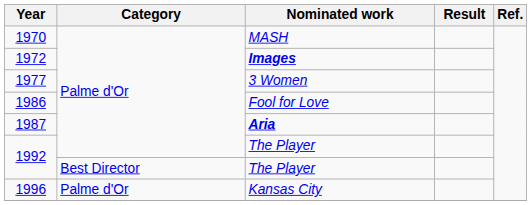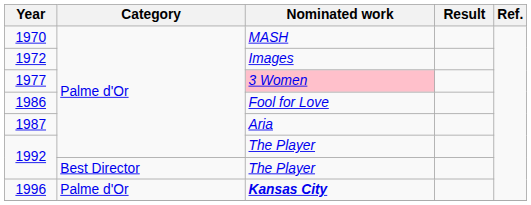(272, 59) bold -> (271, 59) normal
(278, 80) no background -> (278, 80) pink background
(262, 124) bold -> (261, 124) normal
(285, 189) normal -> (288, 189) bold
